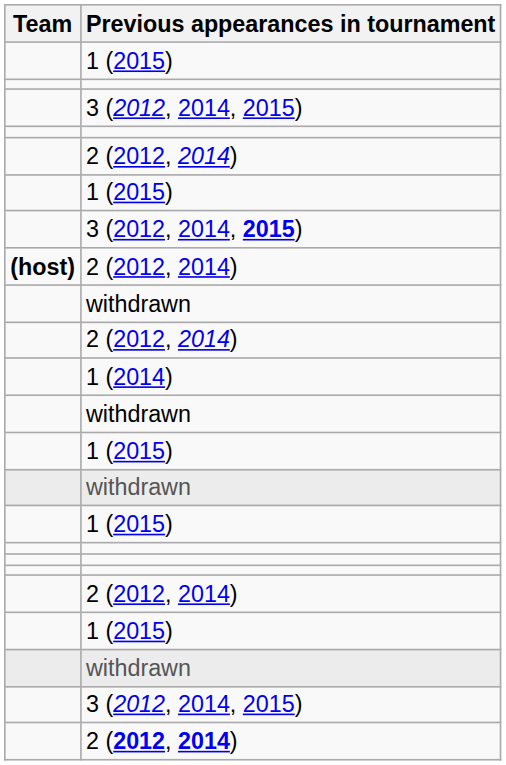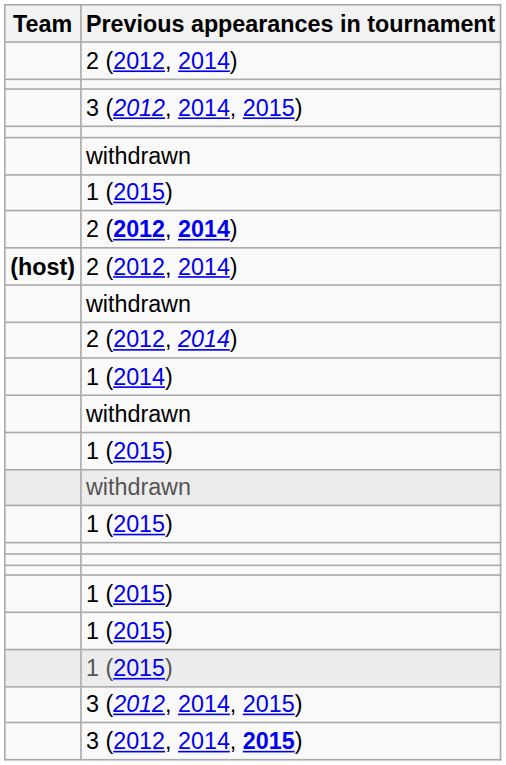(129, 60) 1 (2015) -> (162, 60) 2 (2012, 2014)
(162, 156) 2 (2012, 2014) -> (138, 156) withdrawn
(194, 230) 3 (2012, 2014, 2015) -> (162, 230) 2 (2012, 2014)
(162, 594) 2 (2012, 2014) -> (129, 594) 1 (2015)
(138, 668) withdrawn -> (129, 668) 1 (2015)
(162, 742) 2 (2012, 2014) -> (194, 742) 3 (2012, 2014, 2015)
